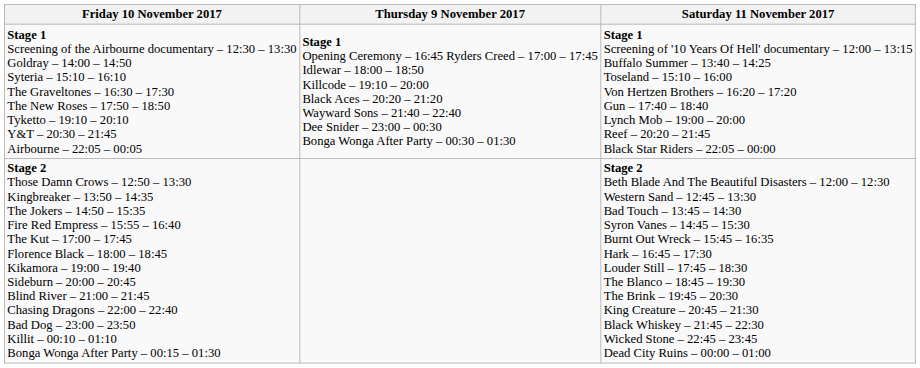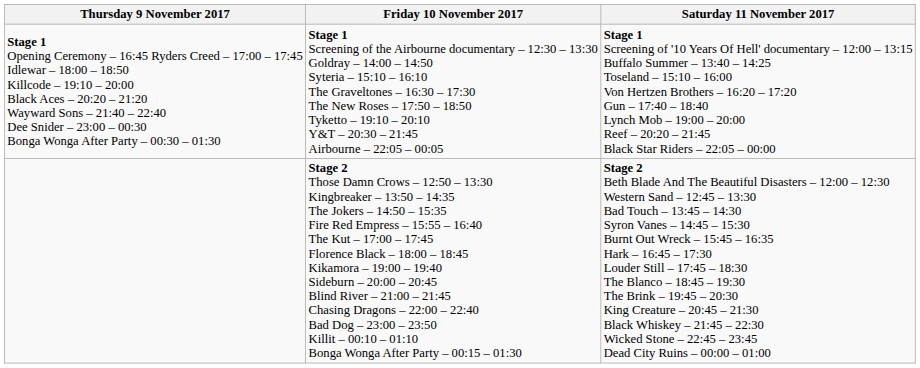columns swapped: (450, 14) <-> (152, 14)
